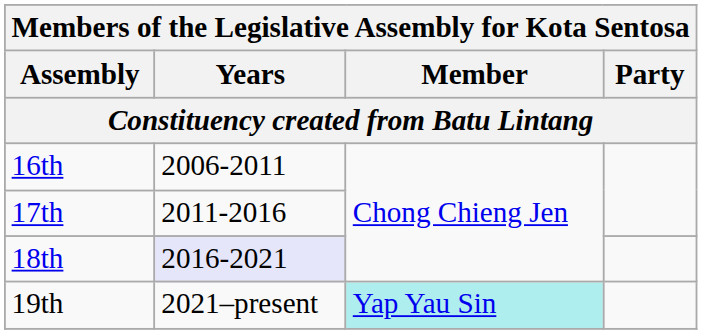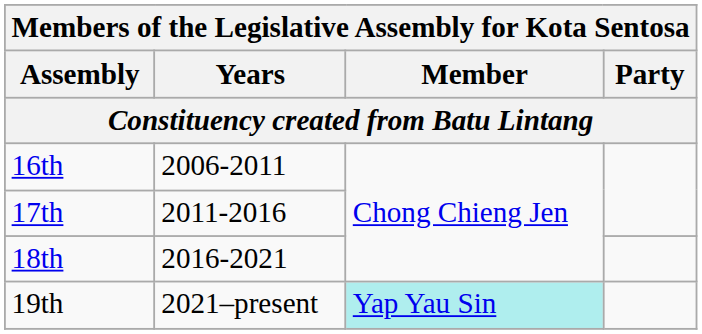(224, 258) lavender background -> (224, 258) no background
